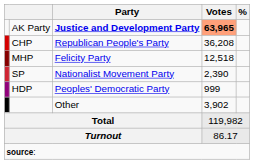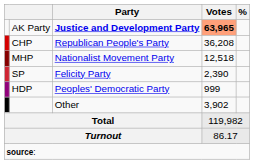(83, 58) Felicity Party -> (114, 58) Nationalist Movement Party
(114, 74) Nationalist Movement Party -> (83, 74) Felicity Party
